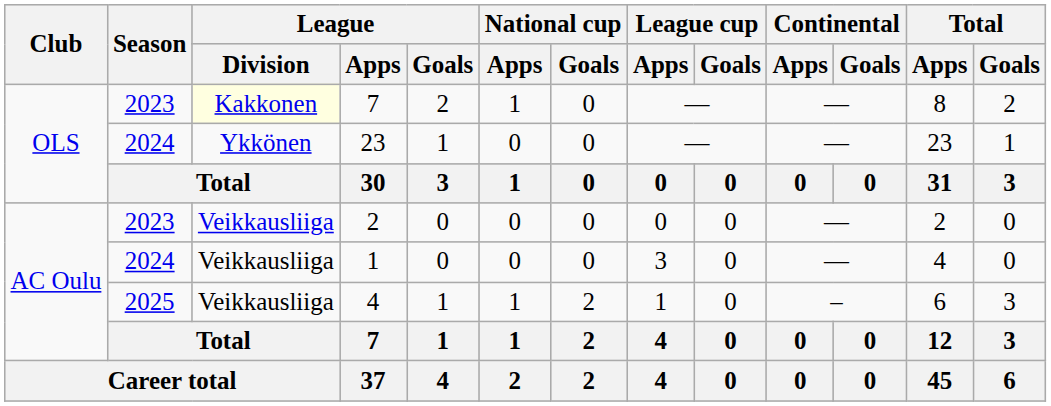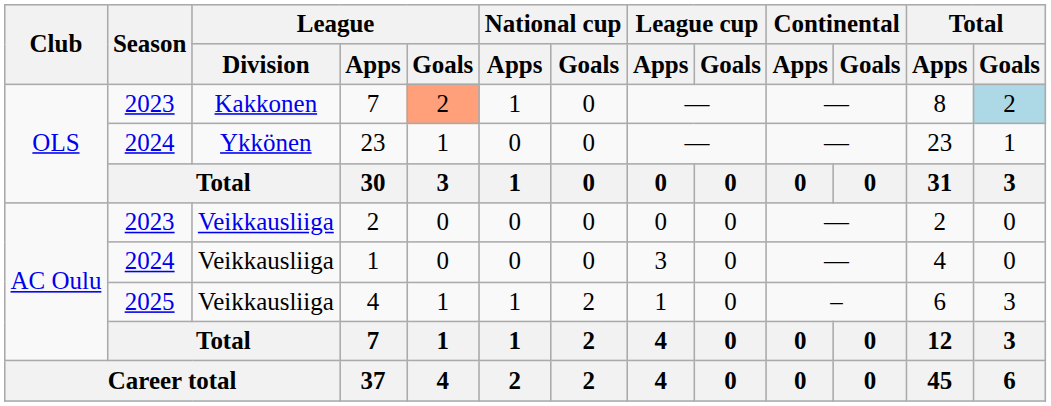(266, 103) lightyellow background -> (266, 103) no background
(443, 103) no background -> (443, 103) lightsalmon background
(1010, 103) no background -> (1010, 103) lightblue background
